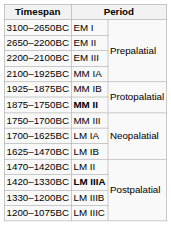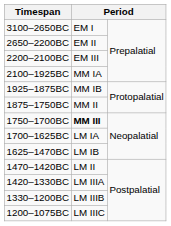(86, 105) bold -> (86, 105) normal
(87, 120) normal -> (87, 120) bold
(89, 182) bold -> (89, 182) normal
